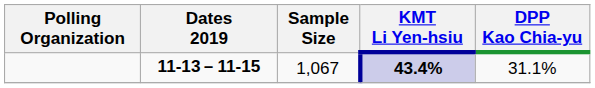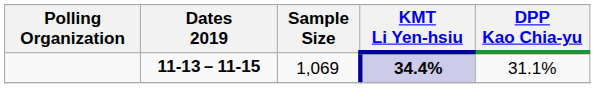(318, 67) 1,067 -> (318, 67) 1,069
(418, 68) 43.4% -> (418, 68) 34.4%
